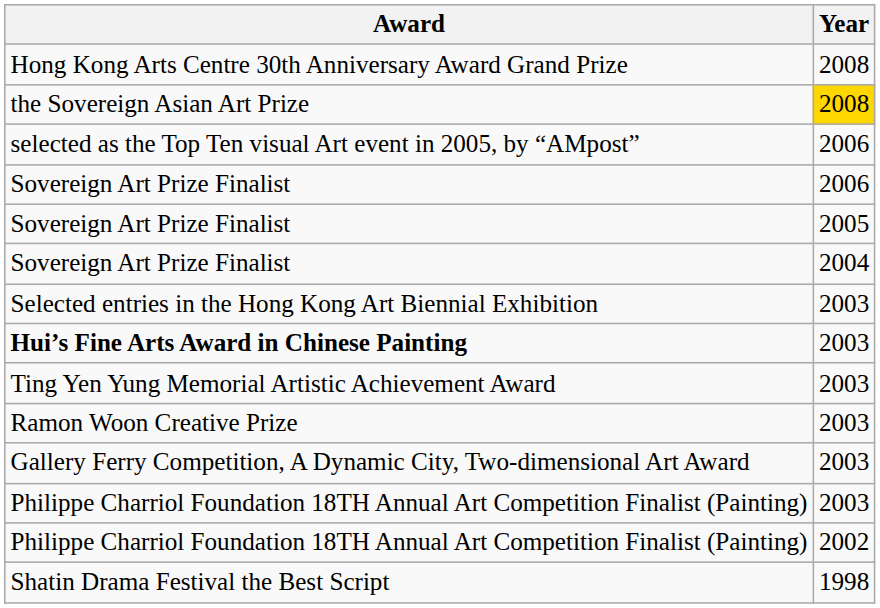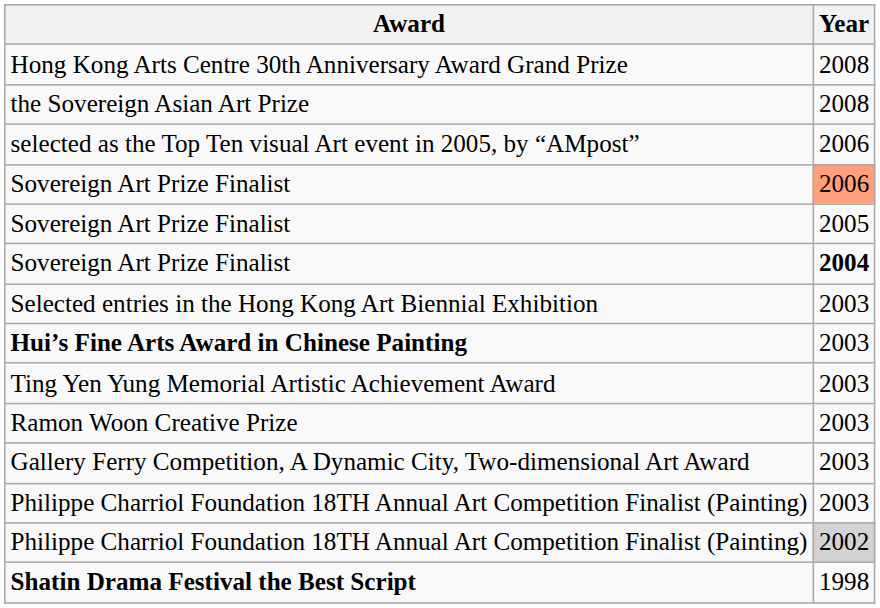(844, 104) gold background -> (844, 104) no background
(844, 183) no background -> (844, 183) lightsalmon background
(844, 263) normal -> (844, 263) bold
(844, 542) no background -> (844, 542) lightgrey background
(200, 582) normal -> (213, 582) bold
